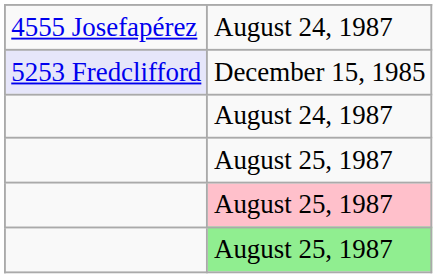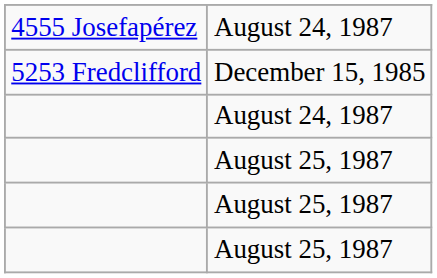(106, 71) lavender background -> (106, 71) no background
(303, 204) pink background -> (303, 204) no background
(303, 249) lightgreen background -> (303, 249) no background
